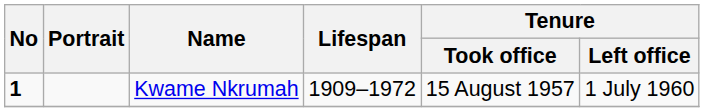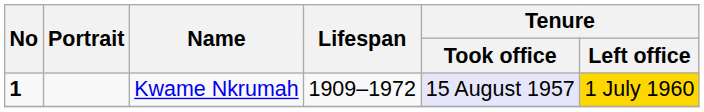(500, 89) no background -> (500, 89) lavender background
(639, 89) no background -> (639, 89) gold background
